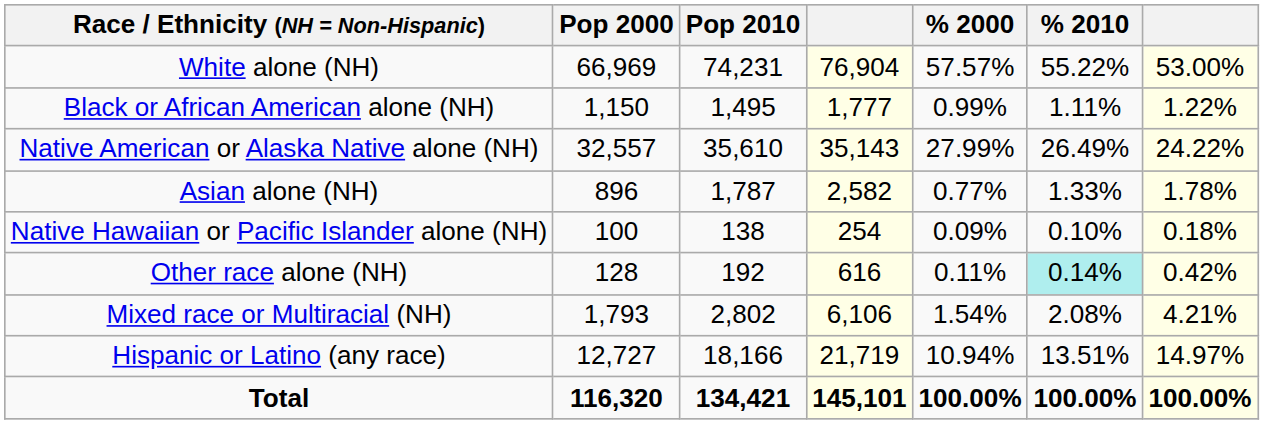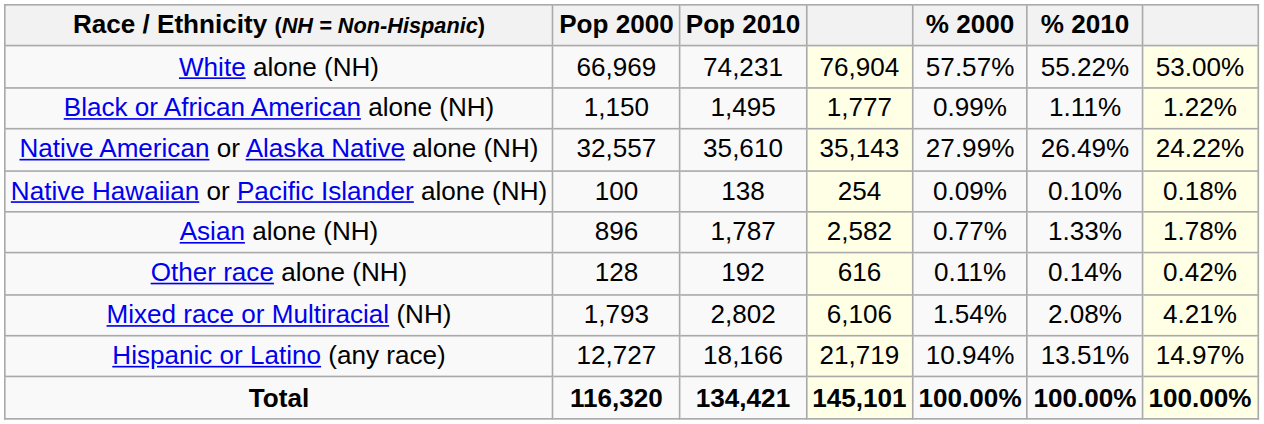rows swapped: (279, 190) <-> (279, 231)
(1085, 273) paleturquoise background -> (1085, 273) no background
